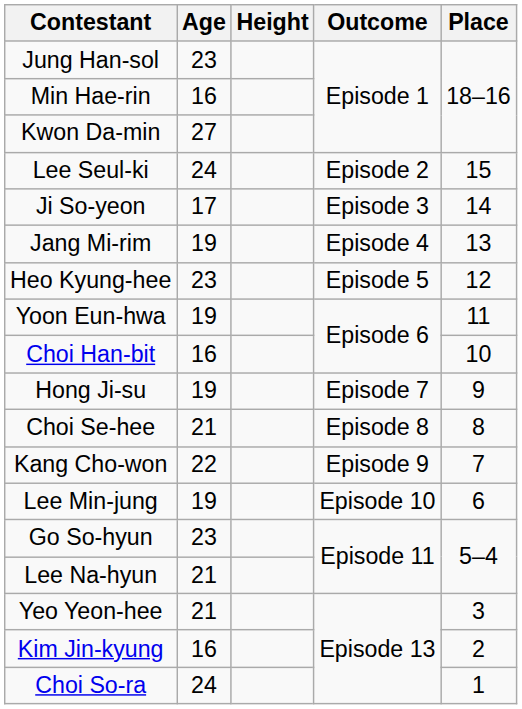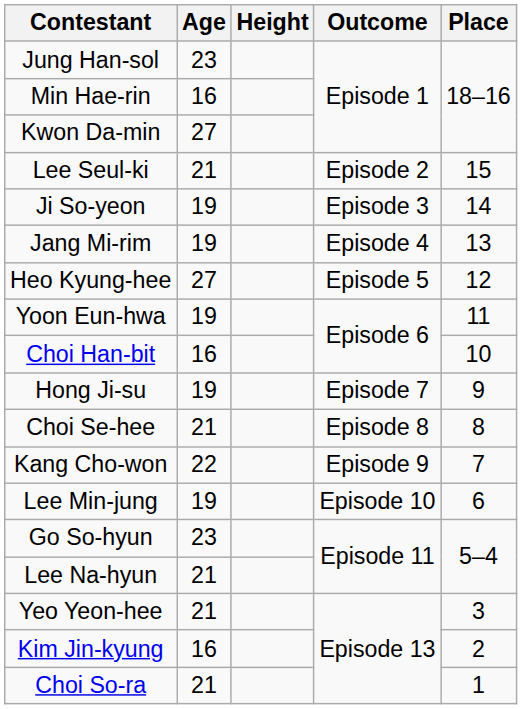(204, 170) 24 -> (204, 170) 21
(204, 206) 17 -> (204, 206) 19
(204, 280) 23 -> (204, 280) 27
(204, 685) 24 -> (204, 685) 21
